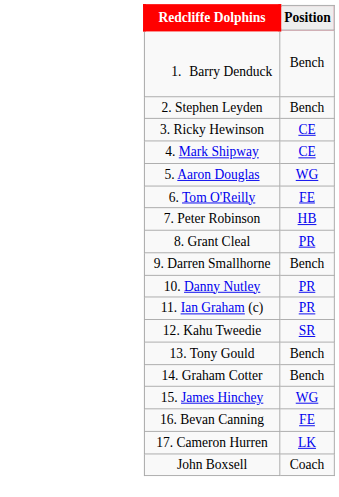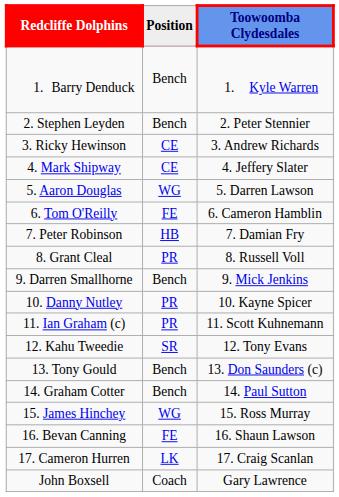+ column: (265, 26)
